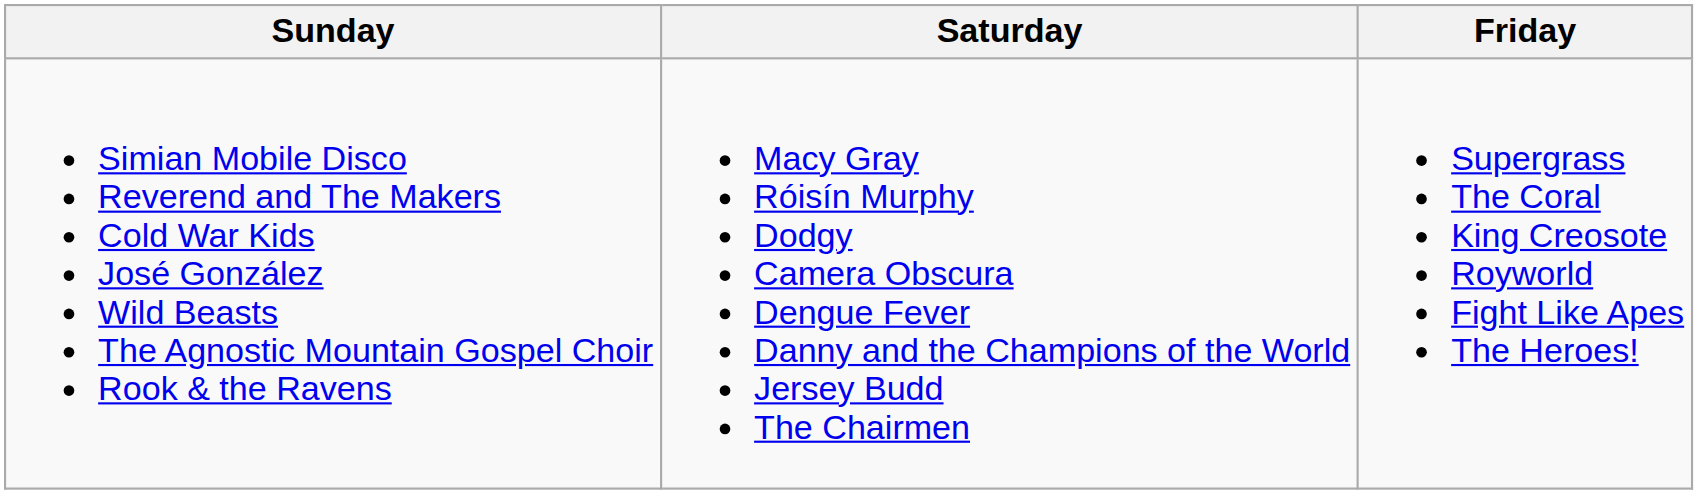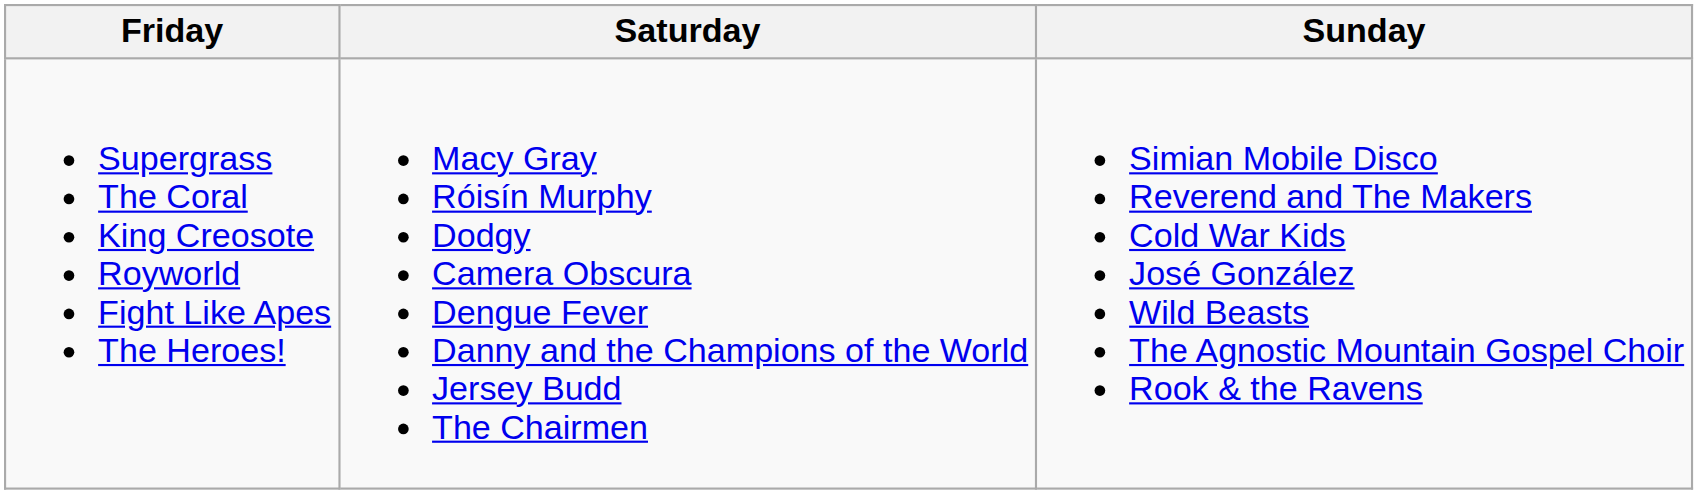columns swapped: (1525, 31) <-> (333, 31)
